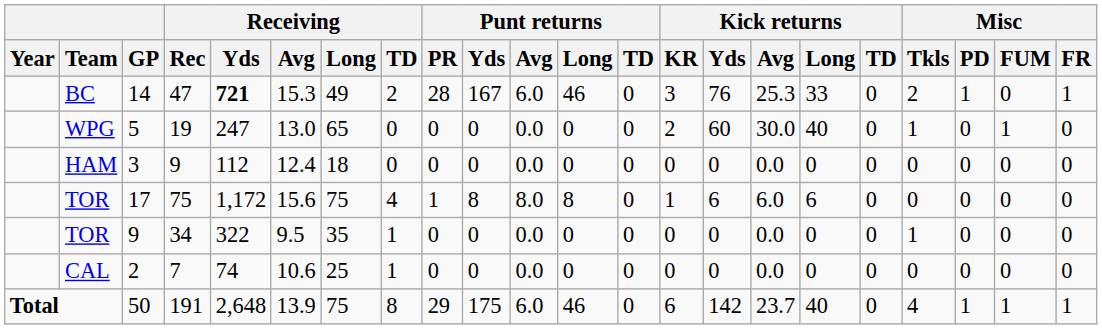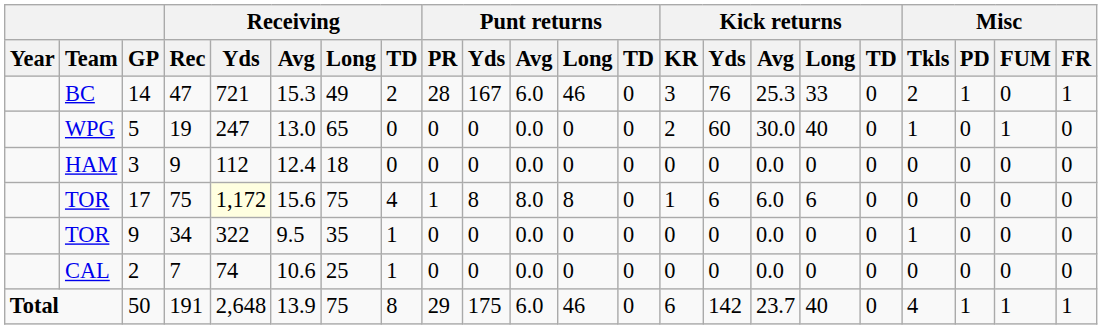(233, 93) bold -> (233, 93) normal
(241, 199) no background -> (241, 199) lightyellow background
